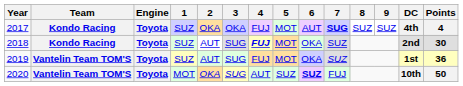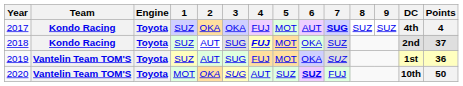(441, 43) 30 -> (441, 43) 37
